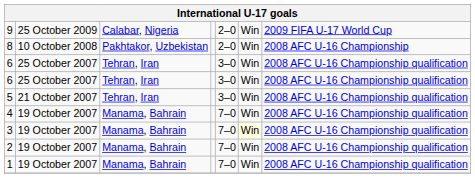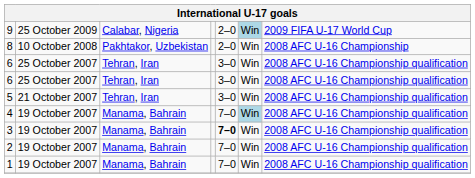(250, 30) no background -> (250, 30) lightblue background
(250, 114) no background -> (250, 114) lightblue background
(227, 131) normal -> (227, 131) bold
(250, 131) lightyellow background -> (250, 131) no background
